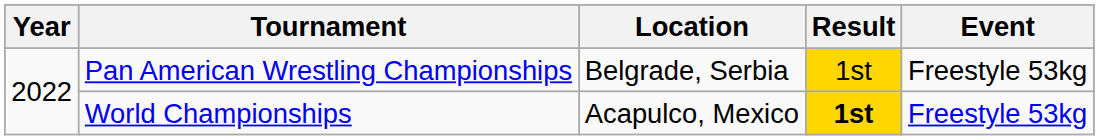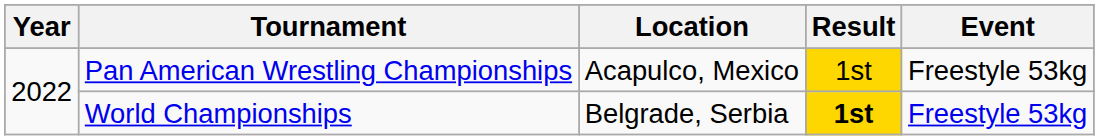(687, 70) Belgrade, Serbia -> (692, 70) Acapulco, Mexico
(692, 113) Acapulco, Mexico -> (687, 113) Belgrade, Serbia
